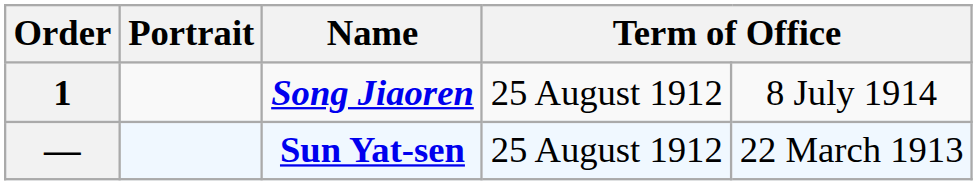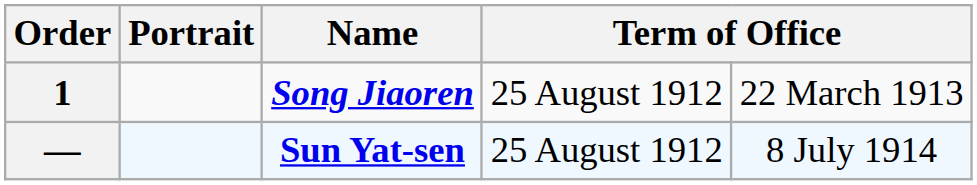(852, 91) 8 July 1914 -> (852, 91) 22 March 1913
(852, 149) 22 March 1913 -> (852, 149) 8 July 1914
